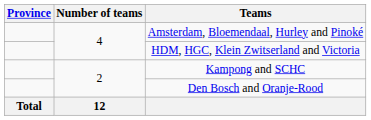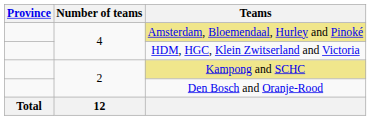(256, 32) no background -> (256, 32) khaki background
(256, 69) no background -> (256, 69) khaki background
